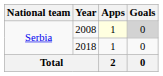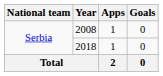(113, 29) lightyellow background -> (113, 29) no background
(143, 29) lightgrey background -> (143, 29) no background
